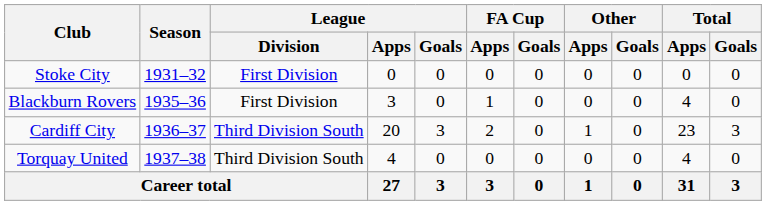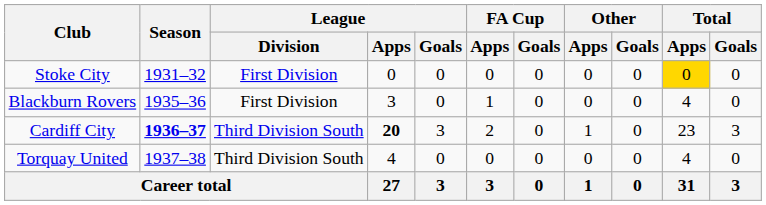(686, 74) no background -> (686, 74) gold background
(175, 130) normal -> (175, 130) bold
(391, 130) normal -> (391, 130) bold
